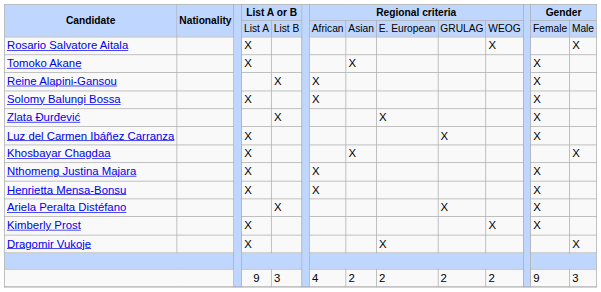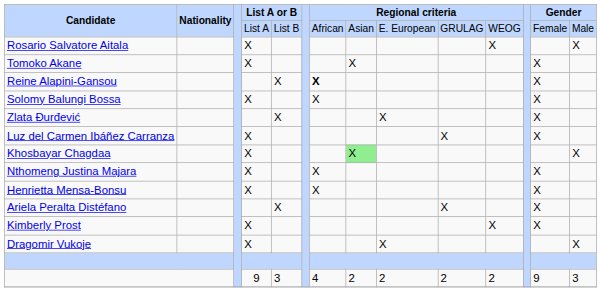(316, 81) normal -> (316, 81) bold
(352, 153) no background -> (352, 153) lightgreen background
